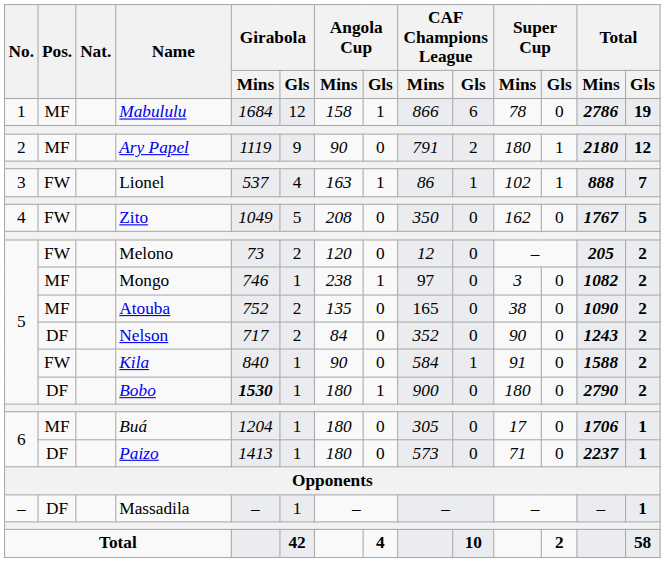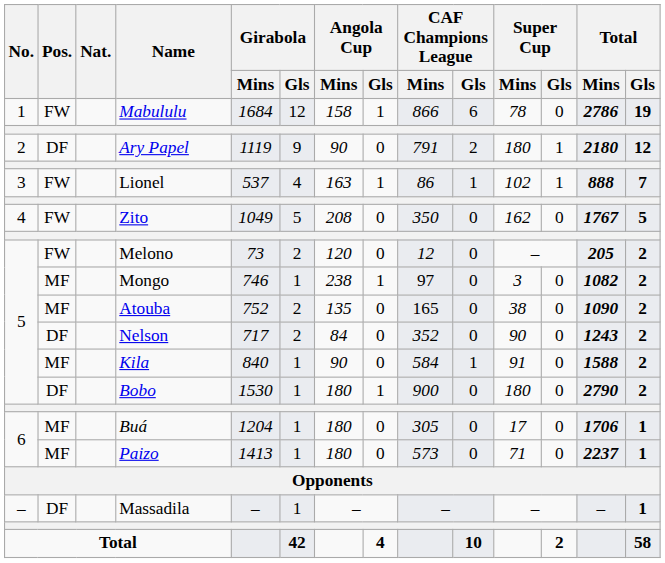(57, 111) MF -> (57, 111) FW
(57, 147) MF -> (57, 147) DF
(57, 362) FW -> (57, 362) MF
(255, 390) bold -> (255, 390) normal
(57, 453) DF -> (57, 453) MF
